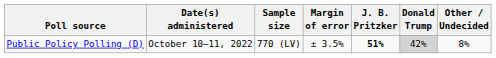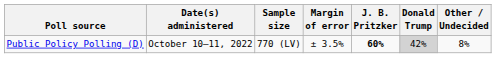(376, 43) 51% -> (376, 43) 60%
